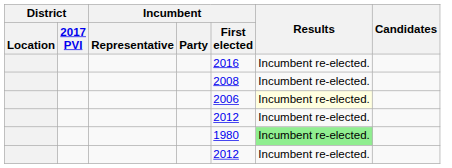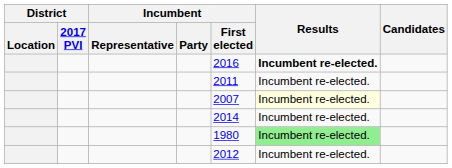(314, 63) normal -> (318, 63) bold
(226, 81) 2008 -> (226, 81) 2011
(226, 99) 2006 -> (226, 99) 2007
(226, 117) 2012 -> (226, 117) 2014
